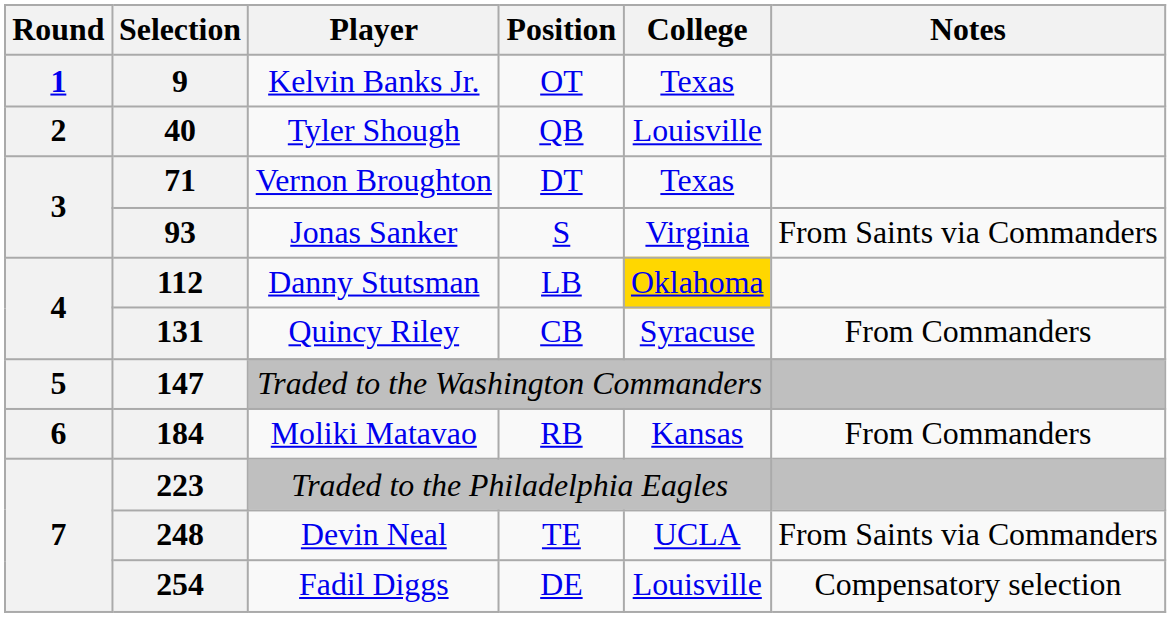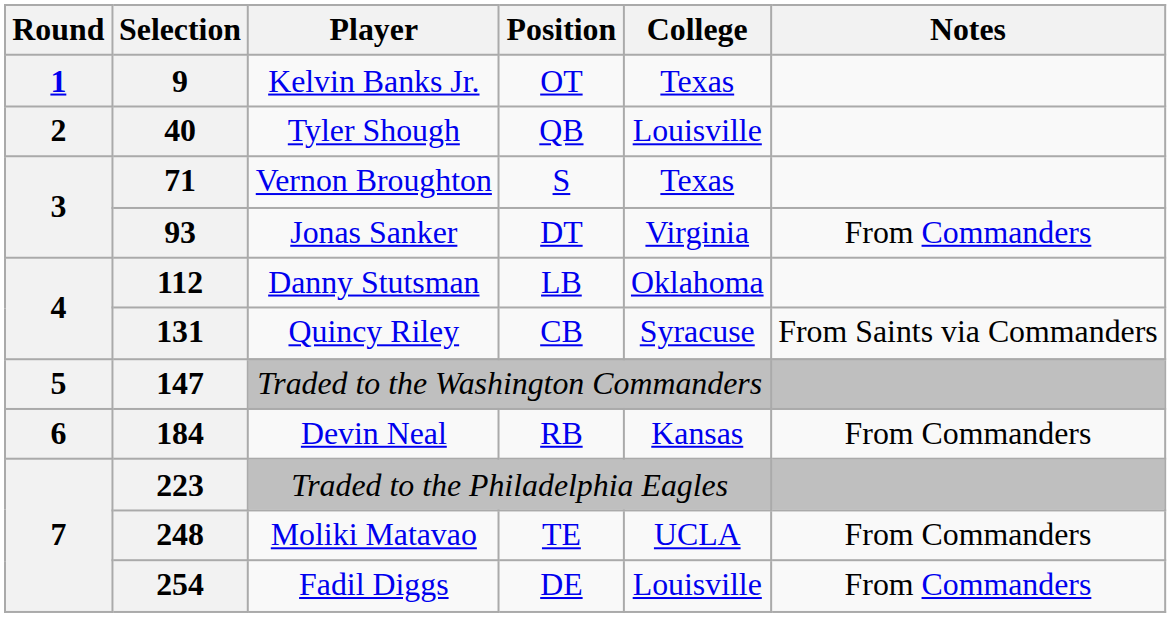(561, 181) DT -> (561, 181) S
(561, 231) S -> (561, 231) DT
(968, 231) From Saints via Commanders -> (968, 231) From Commanders
(697, 282) gold background -> (697, 282) no background
(968, 332) From Commanders -> (968, 332) From Saints via Commanders
(374, 433) Moliki Matavao -> (374, 433) Devin Neal
(374, 534) Devin Neal -> (374, 534) Moliki Matavao
(968, 534) From Saints via Commanders -> (968, 534) From Commanders
(968, 585) Compensatory selection -> (968, 585) From Commanders
